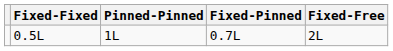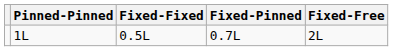columns swapped: (154, 15) <-> (56, 15)
